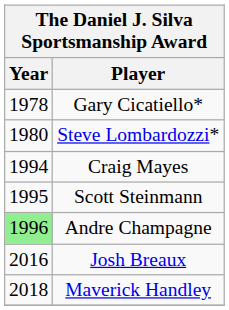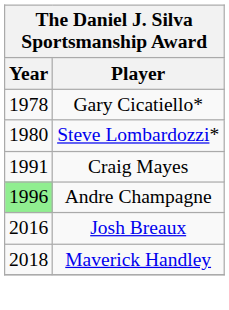(29, 166) 1994 -> (29, 166) 1991
- row: (138, 197)
